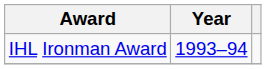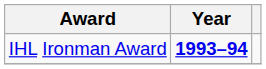(211, 48) normal -> (211, 48) bold
